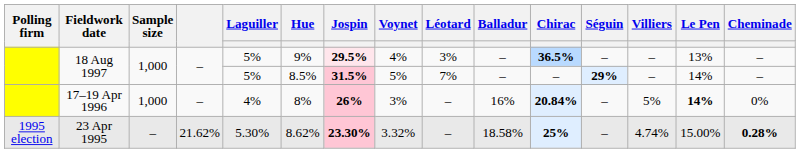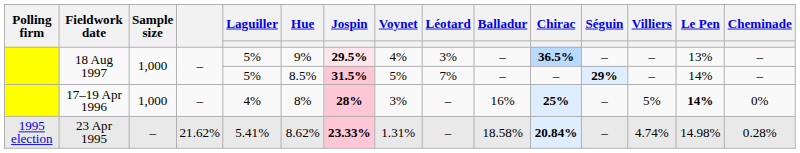(349, 101) 26% -> (349, 101) 28%
(556, 101) 20.84% -> (556, 101) 25%
(252, 133) 5.30% -> (252, 133) 5.41%
(349, 133) 23.30% -> (349, 133) 23.33%
(398, 133) 3.32% -> (398, 133) 1.31%
(556, 133) 25% -> (556, 133) 20.84%
(700, 133) 15.00% -> (700, 133) 14.98%
(760, 133) bold -> (760, 133) normal
